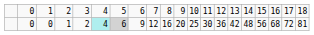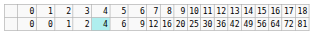(124, 24) lightgrey background -> (124, 24) no background
(248, 24) 48 -> (248, 24) 49
(275, 24) 68 -> (275, 24) 64
